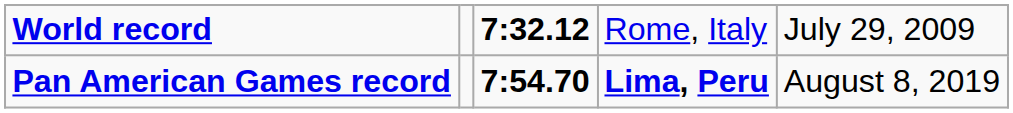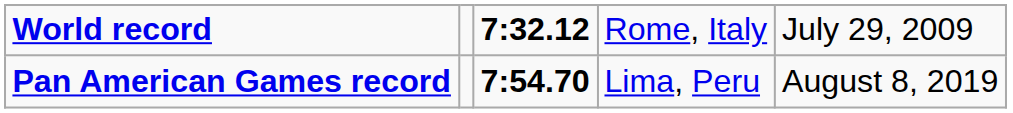(687, 81) bold -> (682, 81) normal
